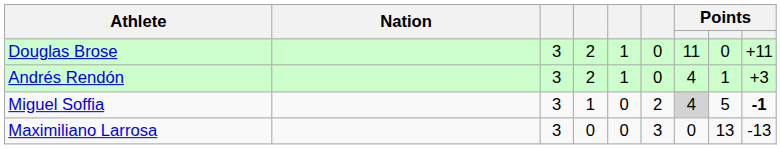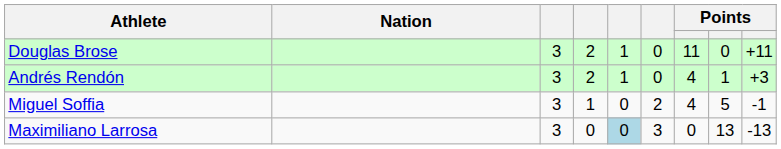(691, 104) lightgrey background -> (691, 104) no background
(759, 104) bold -> (759, 104) normal
(624, 130) no background -> (624, 130) lightblue background
